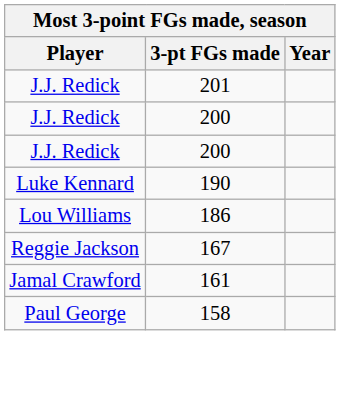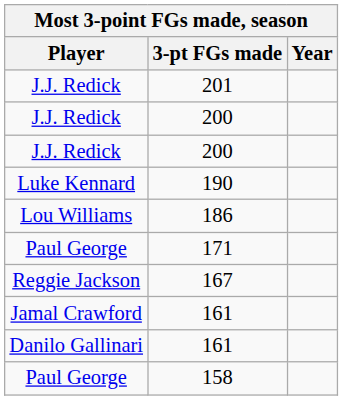+ row: (76, 248)
+ row: (76, 345)
